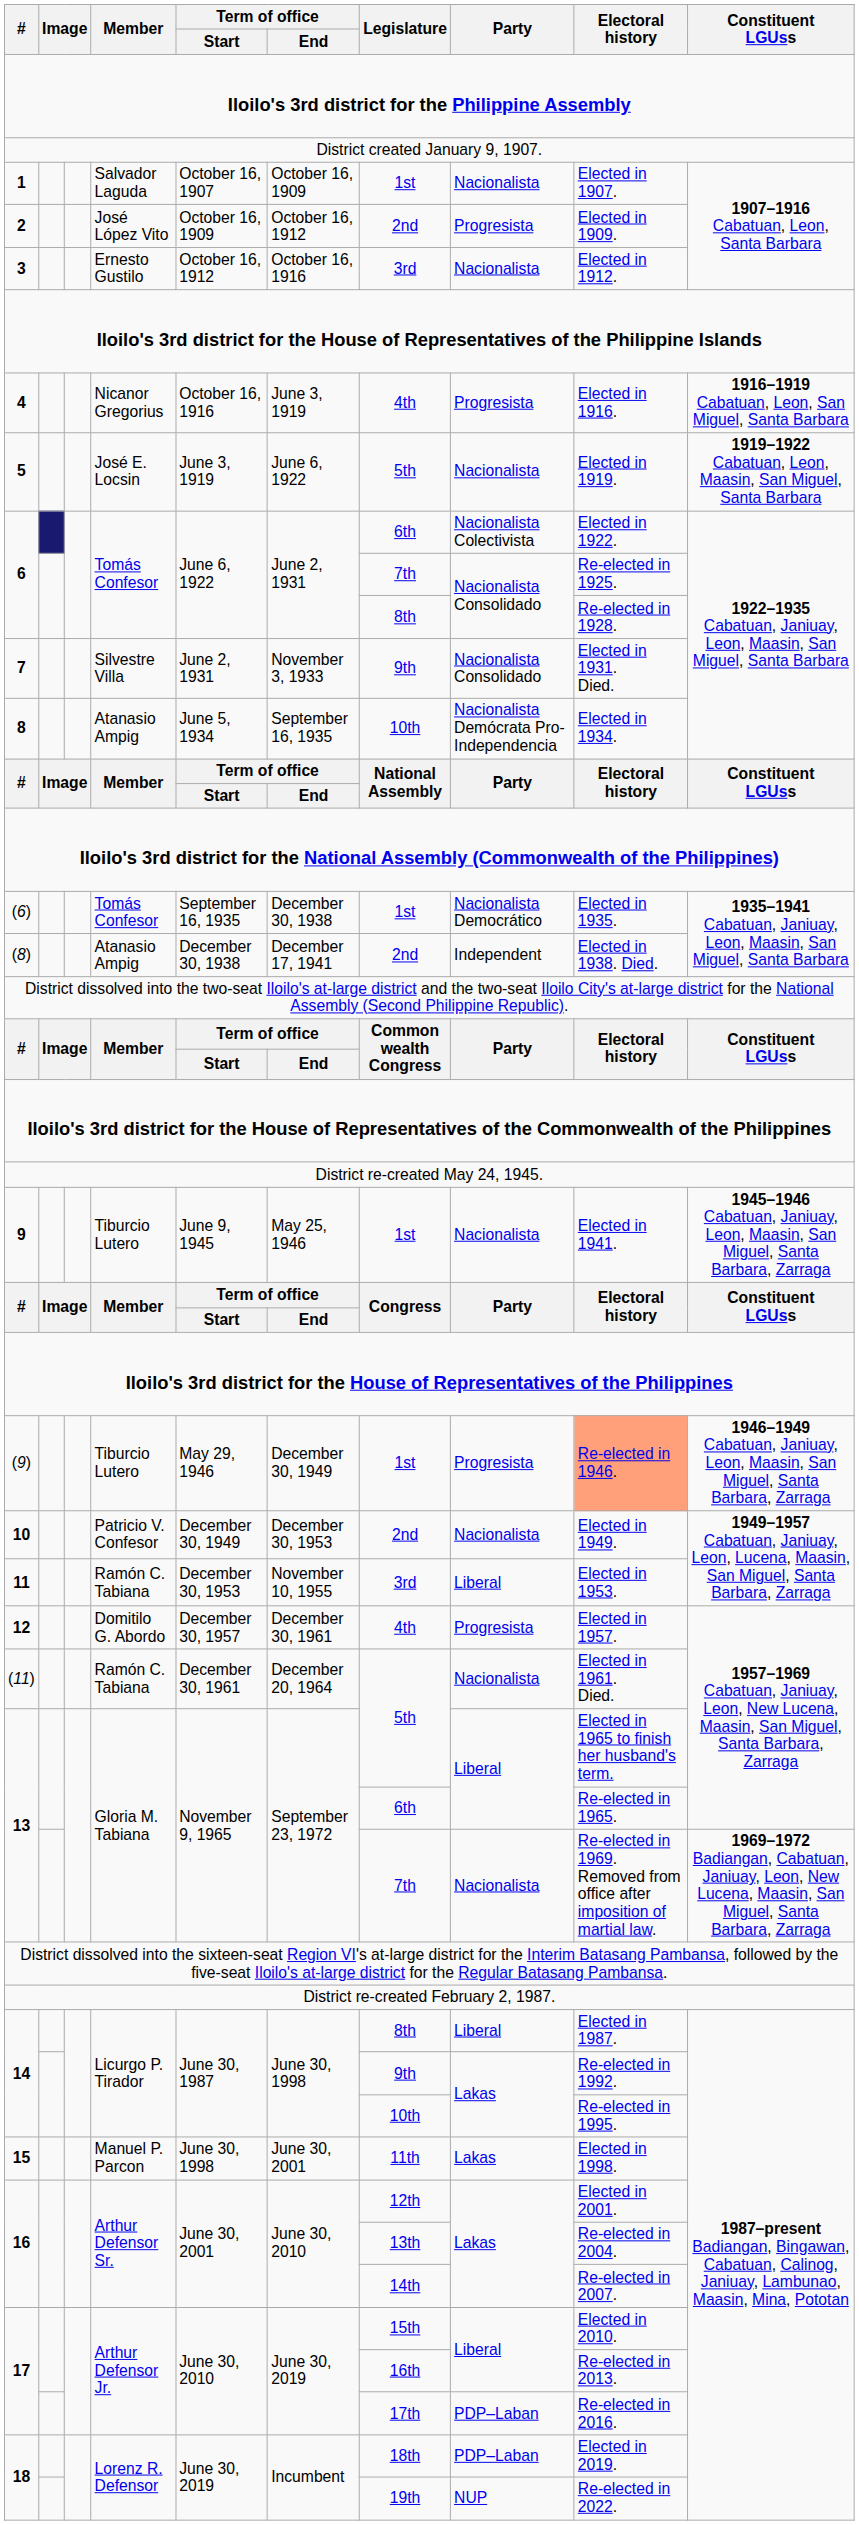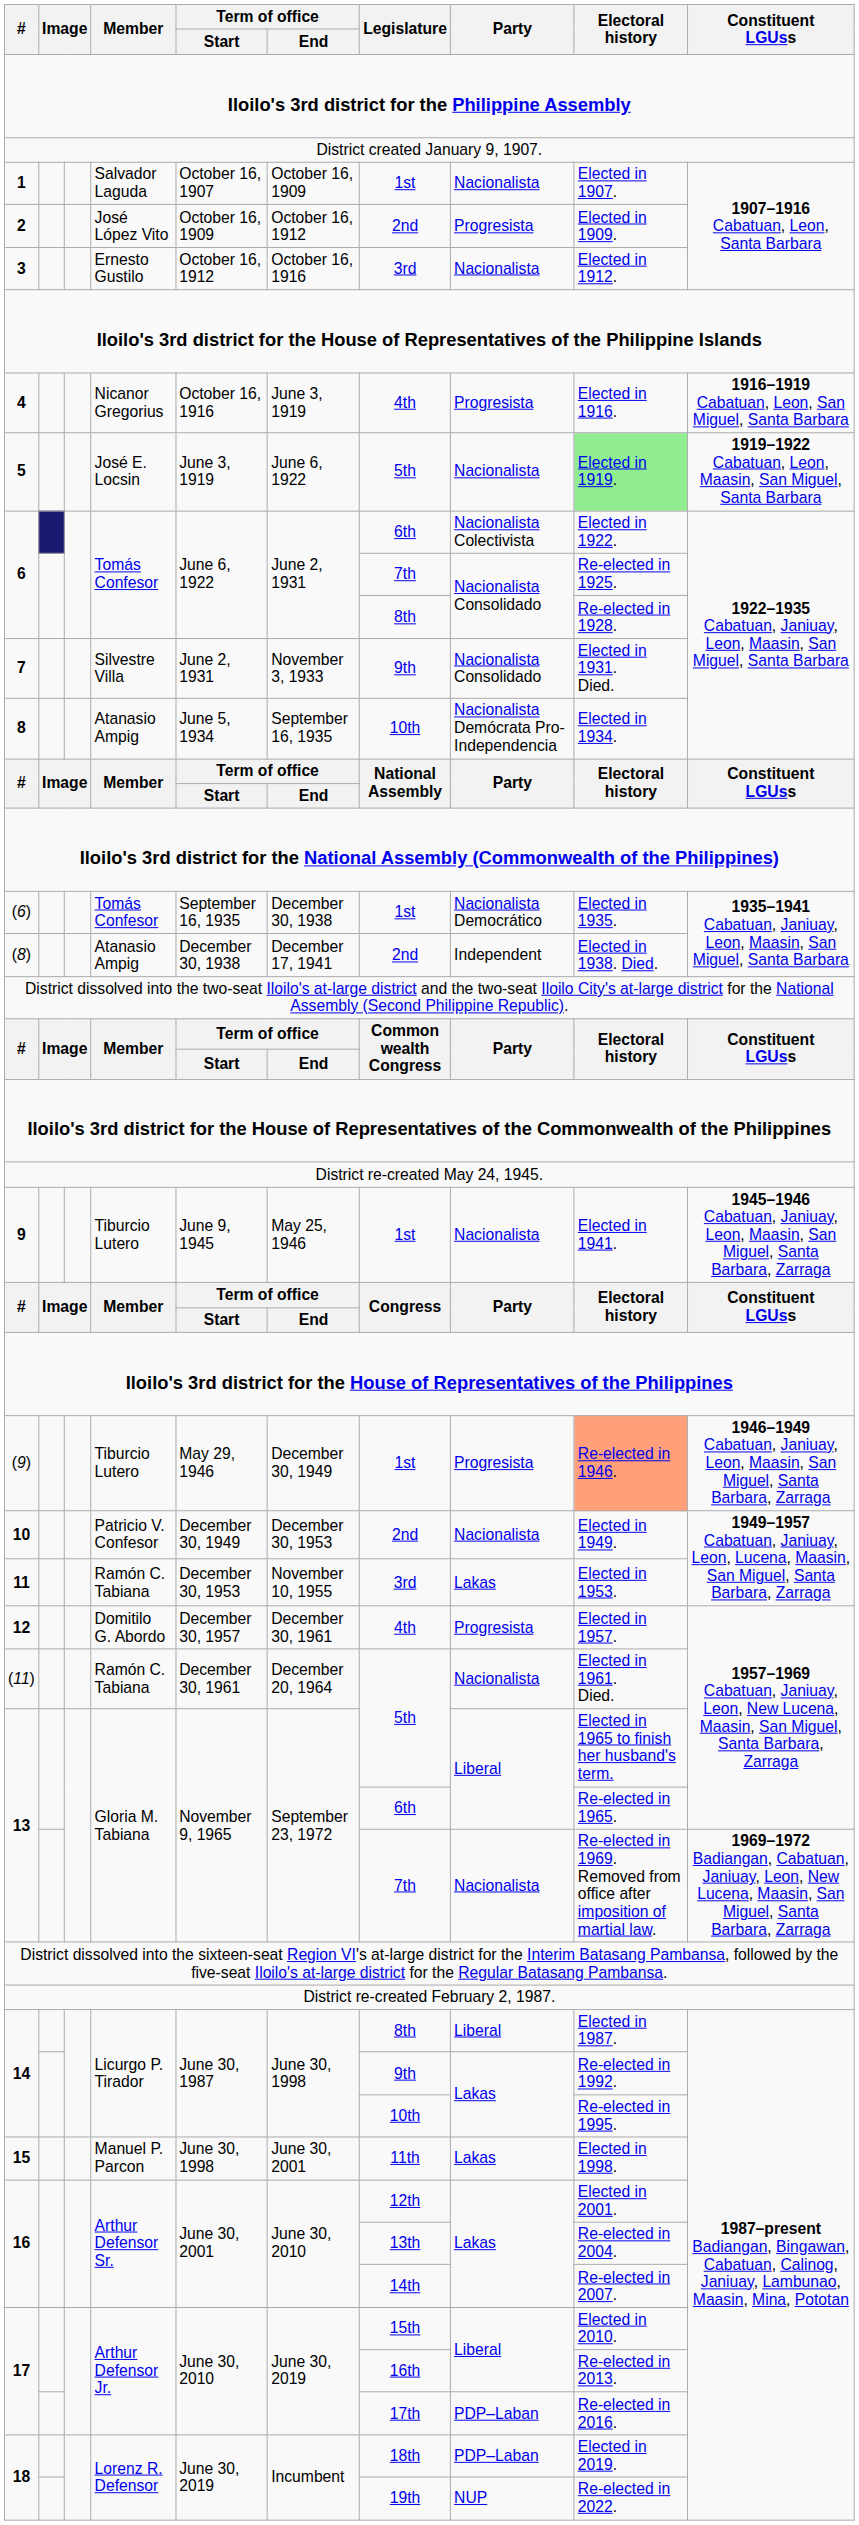(612, 471) no background -> (612, 471) lightgreen background
(478, 1582) Liberal -> (475, 1582) Lakas
